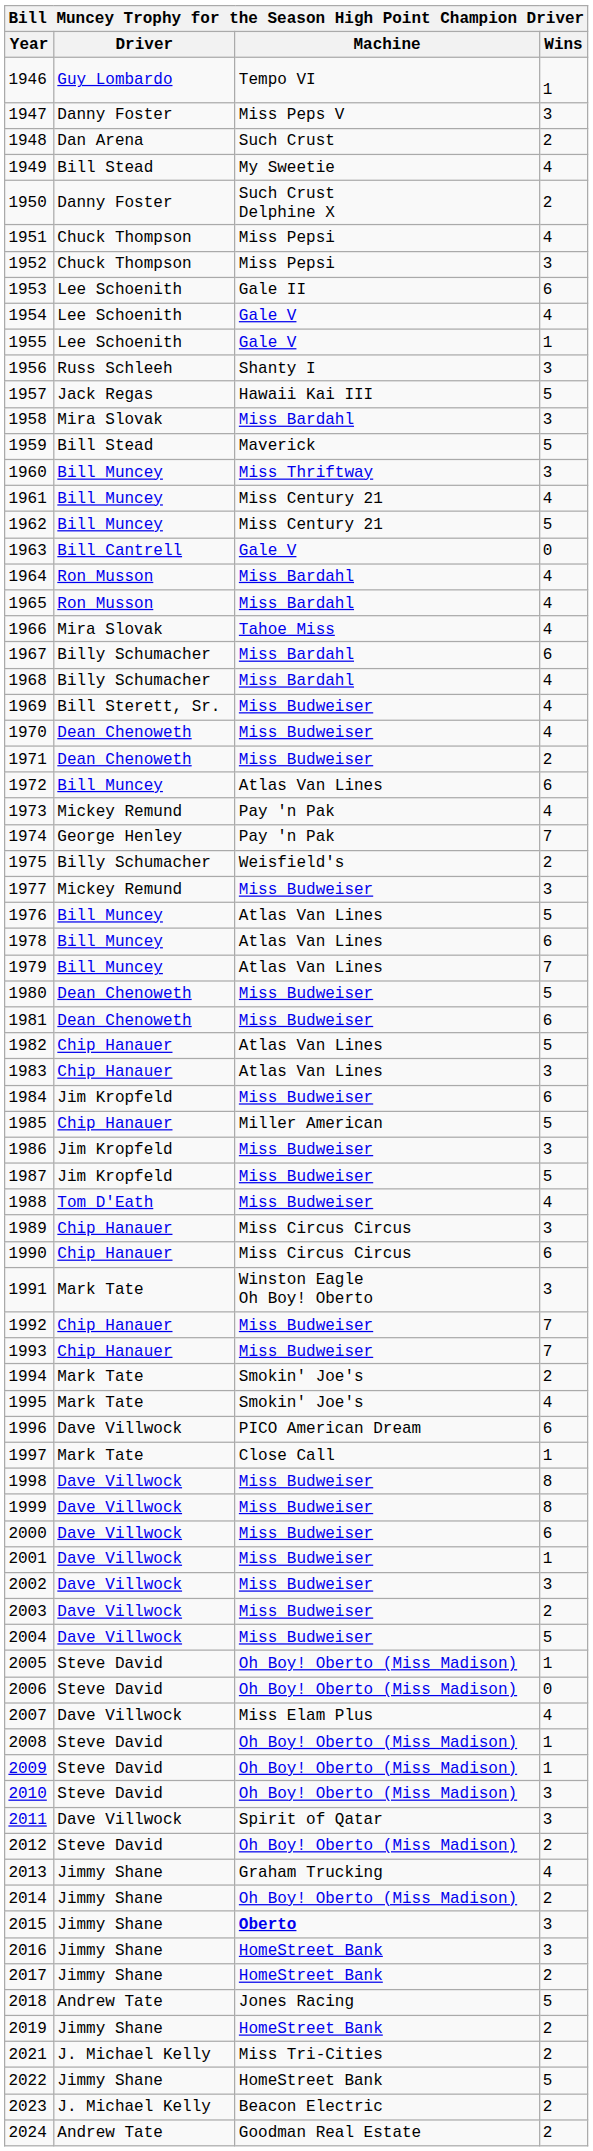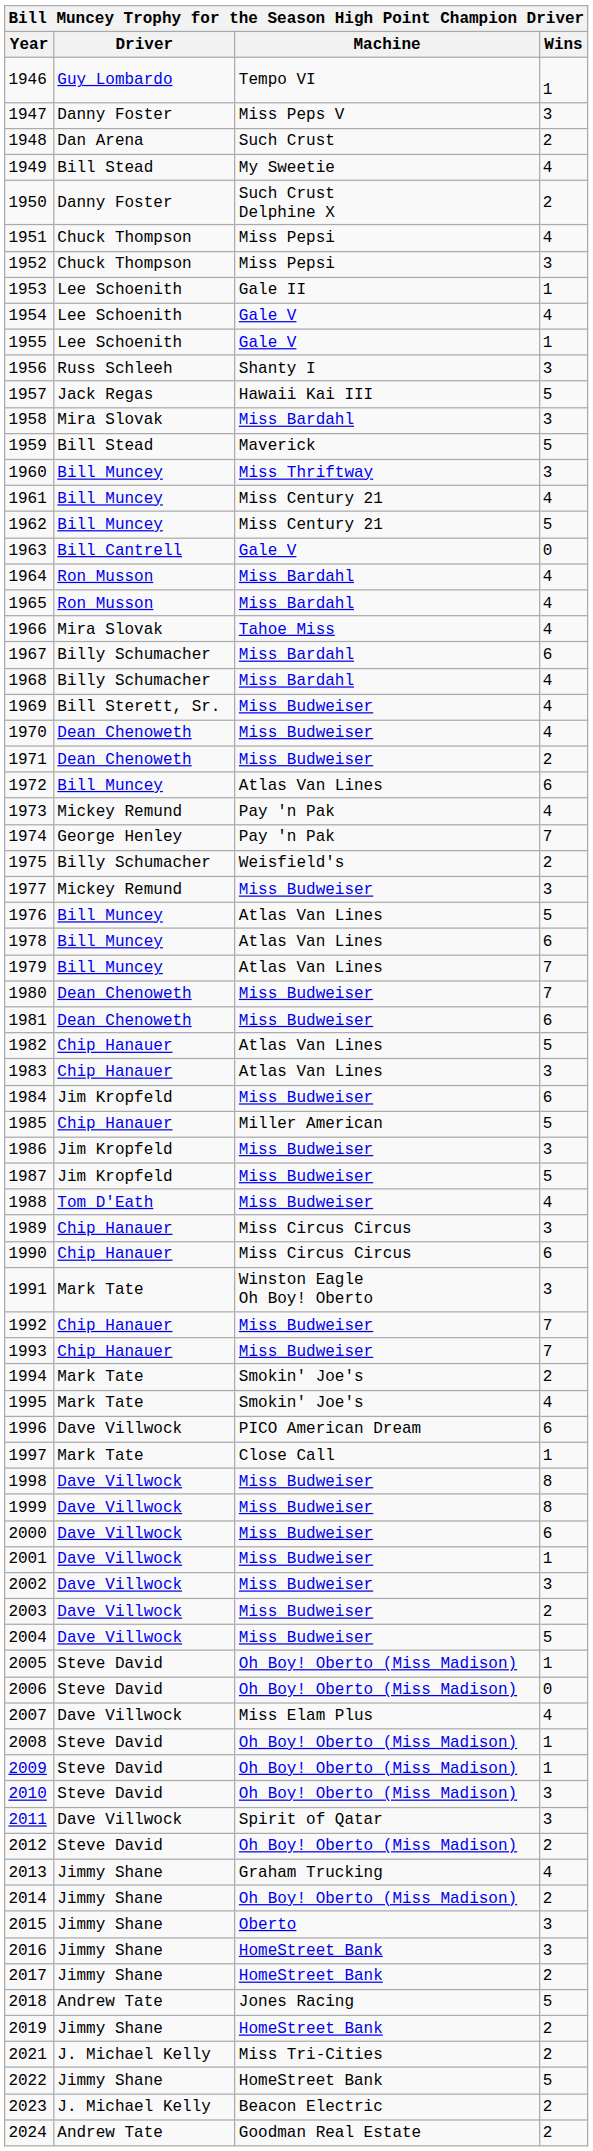(548, 290) 6 -> (548, 290) 1
(548, 994) 5 -> (548, 994) 7
(268, 1924) bold -> (268, 1924) normal
